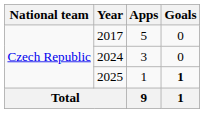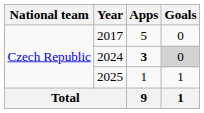(144, 56) normal -> (144, 56) bold
(180, 56) no background -> (180, 56) lightgrey background
(180, 77) bold -> (180, 77) normal
